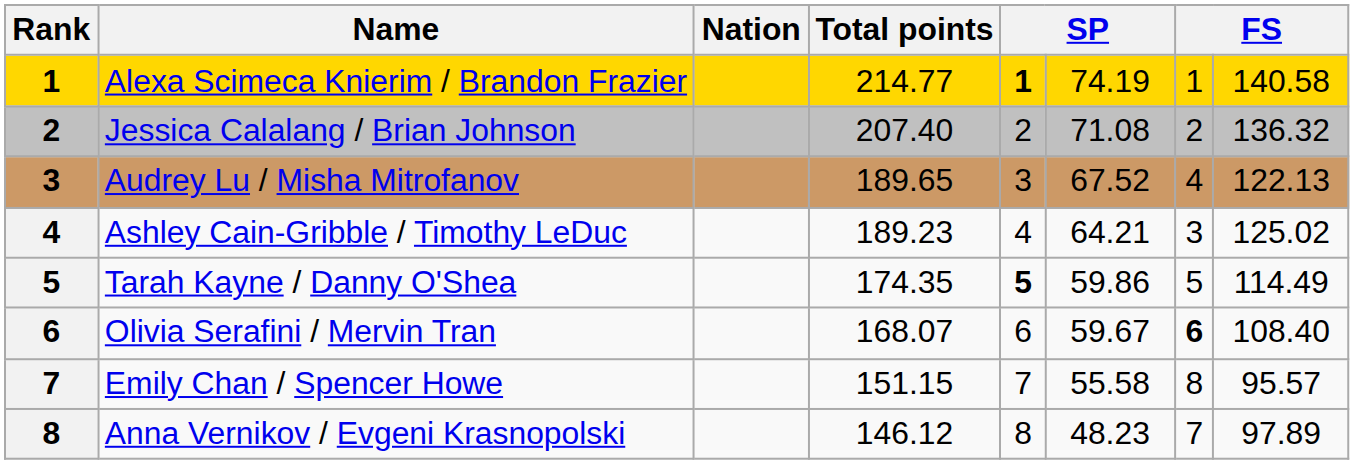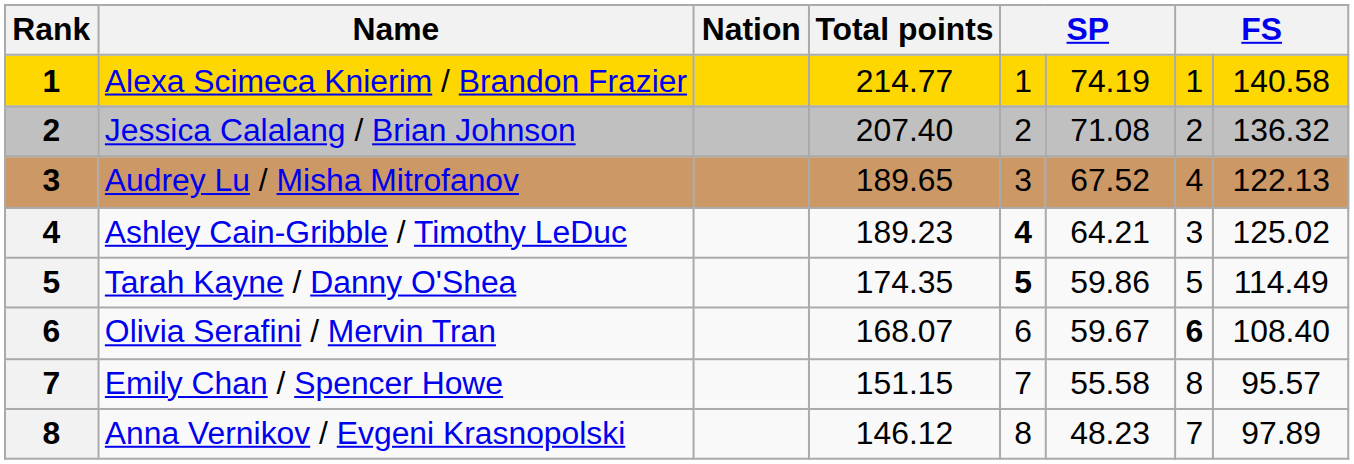(1023, 80) bold -> (1023, 80) normal
(1023, 231) normal -> (1023, 231) bold
